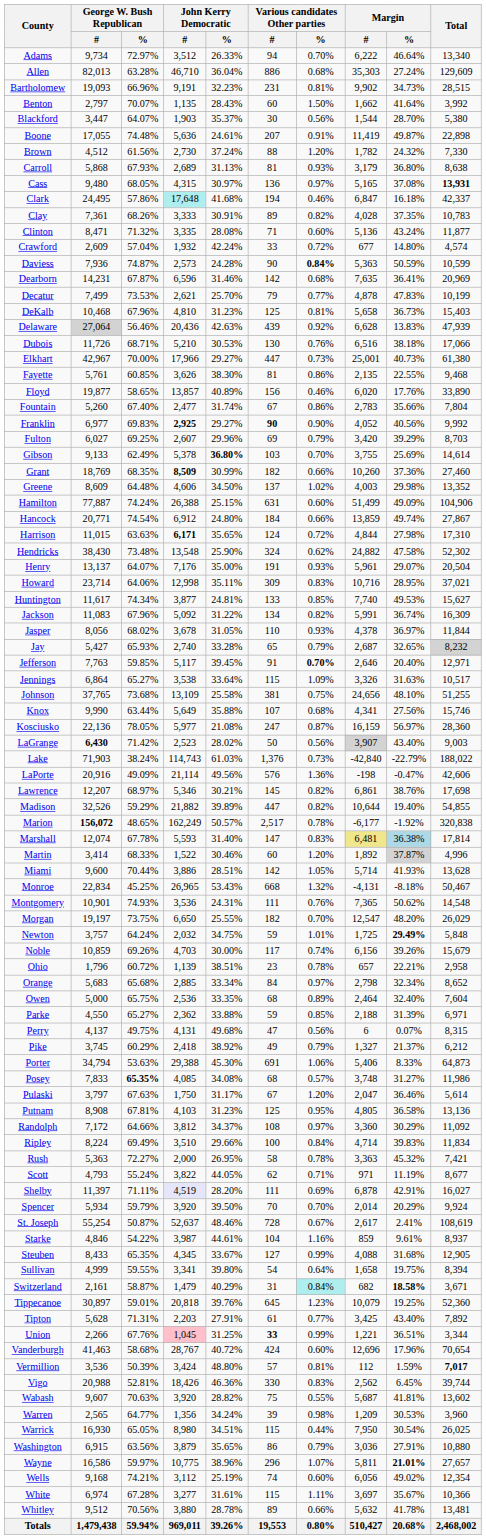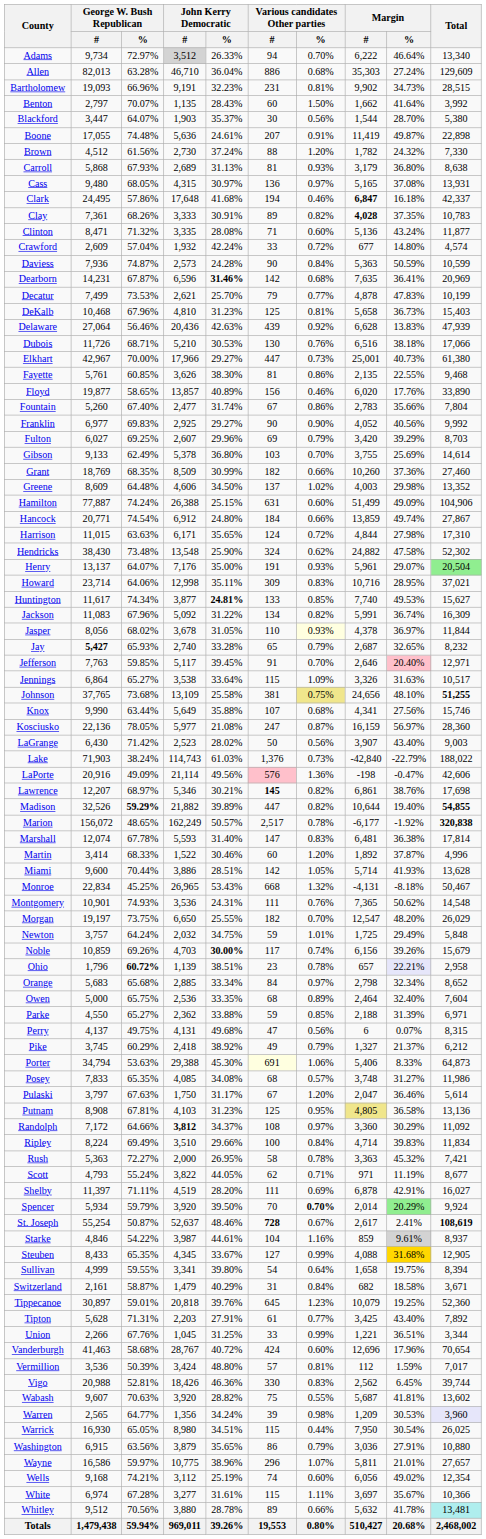(185, 55) no background -> (185, 55) lightgrey background
(456, 183) bold -> (456, 183) normal
(185, 199) paleturquoise background -> (185, 199) no background
(366, 199) normal -> (366, 199) bold
(366, 215) normal -> (366, 215) bold
(321, 263) bold -> (321, 263) normal
(227, 279) normal -> (227, 279) bold
(96, 327) lightgrey background -> (96, 327) no background
(185, 423) bold -> (185, 423) normal
(272, 423) bold -> (272, 423) normal
(227, 455) bold -> (227, 455) normal
(185, 471) bold -> (185, 471) normal
(185, 535) bold -> (185, 535) normal
(456, 567) no background -> (456, 567) lightgreen background
(227, 599) normal -> (227, 599) bold
(321, 631) no background -> (321, 631) lightyellow background
(96, 647) normal -> (96, 647) bold
(456, 647) lightgrey background -> (456, 647) no background
(321, 663) bold -> (321, 663) normal
(409, 663) no background -> (409, 663) pink background
(321, 695) no background -> (321, 695) khaki background
(456, 695) normal -> (456, 695) bold
(96, 743) bold -> (96, 743) normal
(366, 743) lightgrey background -> (366, 743) no background
(272, 775) no background -> (272, 775) pink background
(272, 791) normal -> (272, 791) bold
(143, 807) normal -> (143, 807) bold
(456, 807) normal -> (456, 807) bold
(96, 823) bold -> (96, 823) normal
(456, 823) normal -> (456, 823) bold
(366, 839) khaki background -> (366, 839) no background
(409, 839) lightblue background -> (409, 839) no background
(409, 855) lightgrey background -> (409, 855) no background
(409, 935) bold -> (409, 935) normal
(227, 951) normal -> (227, 951) bold
(143, 967) normal -> (143, 967) bold
(409, 967) no background -> (409, 967) lavender background
(272, 1062) no background -> (272, 1062) lightyellow background
(143, 1078) bold -> (143, 1078) normal
(366, 1110) no background -> (366, 1110) khaki background
(185, 1126) normal -> (185, 1126) bold
(185, 1190) lavender background -> (185, 1190) no background
(321, 1206) normal -> (321, 1206) bold
(409, 1206) no background -> (409, 1206) lightgreen background
(272, 1222) normal -> (272, 1222) bold
(456, 1222) normal -> (456, 1222) bold
(409, 1238) no background -> (409, 1238) lightgrey background
(409, 1254) no background -> (409, 1254) gold background
(321, 1286) paleturquoise background -> (321, 1286) no background
(409, 1286) bold -> (409, 1286) normal
(185, 1334) pink background -> (185, 1334) no background
(272, 1334) bold -> (272, 1334) normal
(456, 1366) bold -> (456, 1366) normal
(456, 1414) no background -> (456, 1414) lavender background
(409, 1462) bold -> (409, 1462) normal
(456, 1510) no background -> (456, 1510) paleturquoise background
